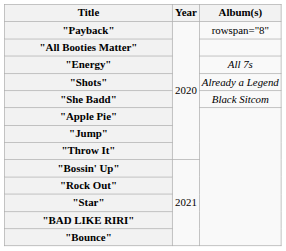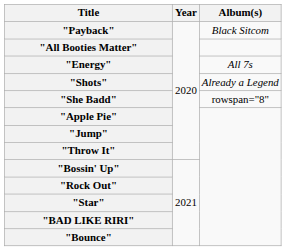(240, 30) rowspan="8" -> (240, 30) Black Sitcom
(240, 99) Black Sitcom -> (240, 99) rowspan="8"
